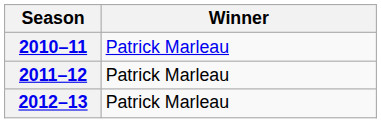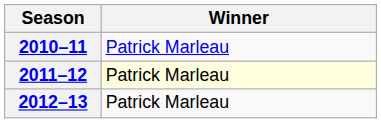(167, 74) no background -> (167, 74) lightyellow background
